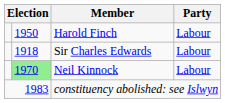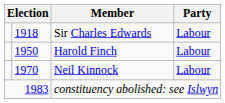rows swapped: (103, 51) <-> (85, 32)
(26, 70) lightgreen background -> (26, 70) no background
